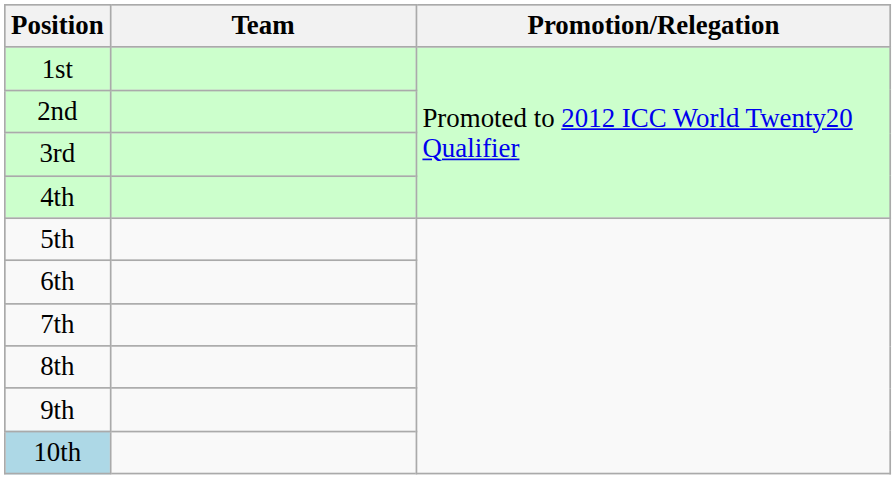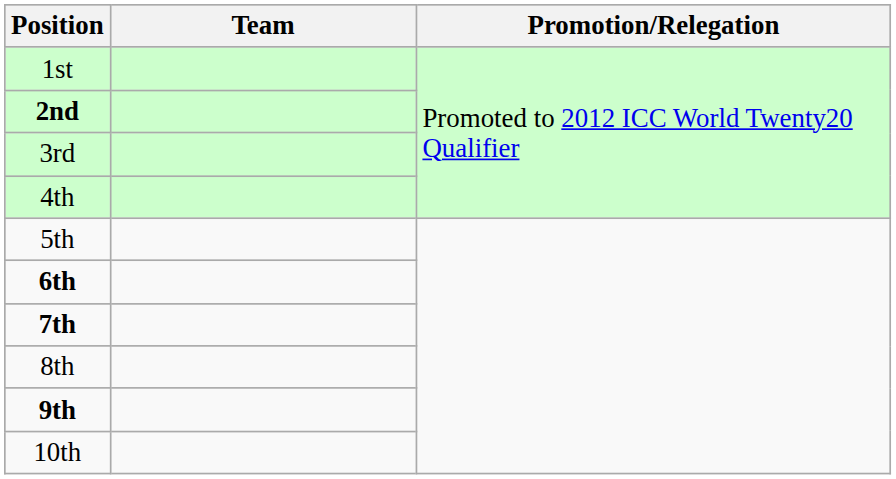(57, 111) normal -> (57, 111) bold
(57, 281) normal -> (57, 281) bold
(57, 324) normal -> (57, 324) bold
(57, 409) normal -> (57, 409) bold
(57, 452) lightblue background -> (57, 452) no background
